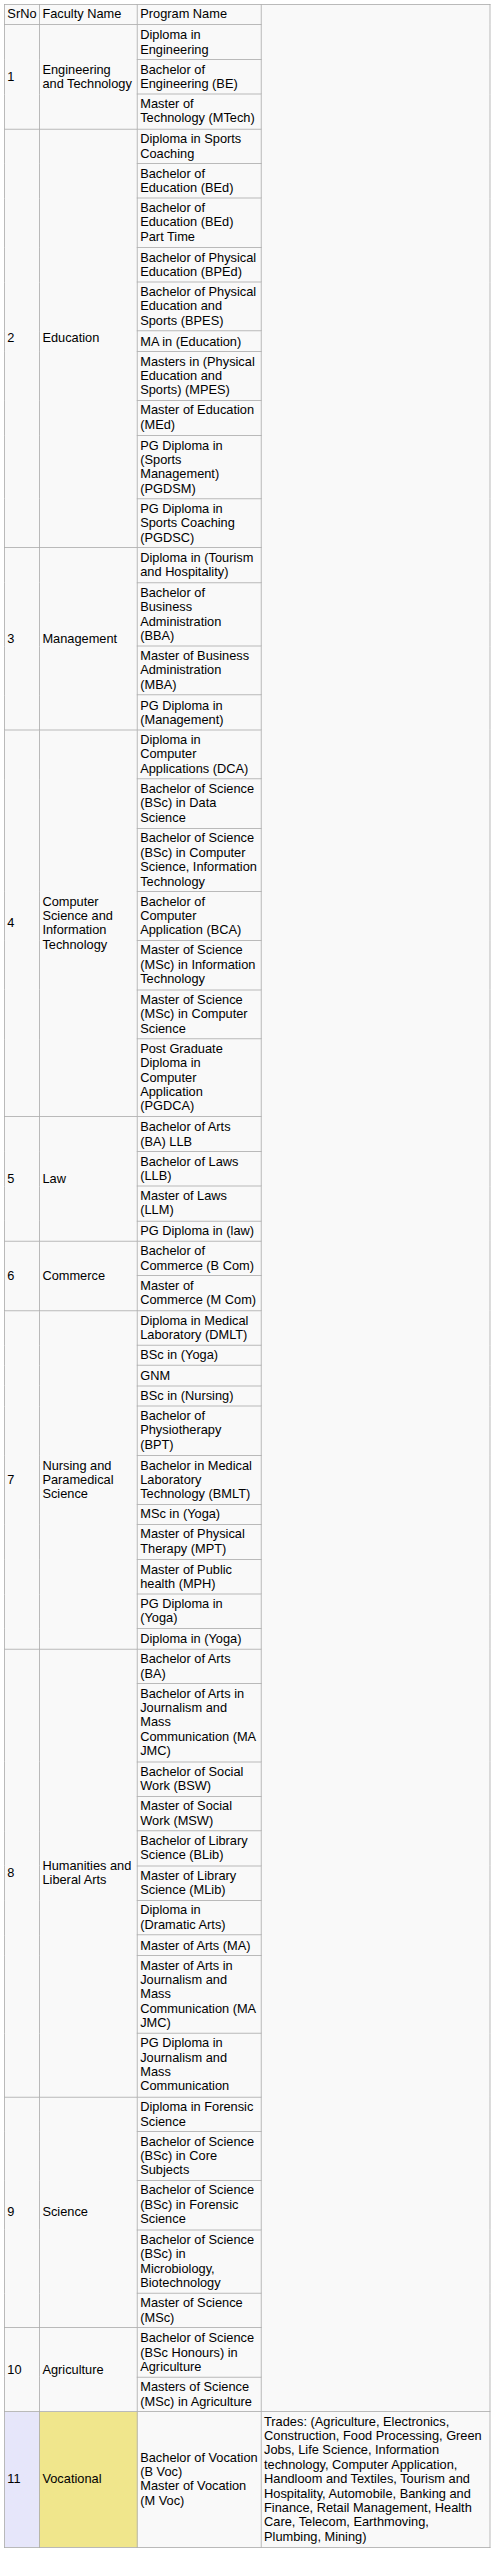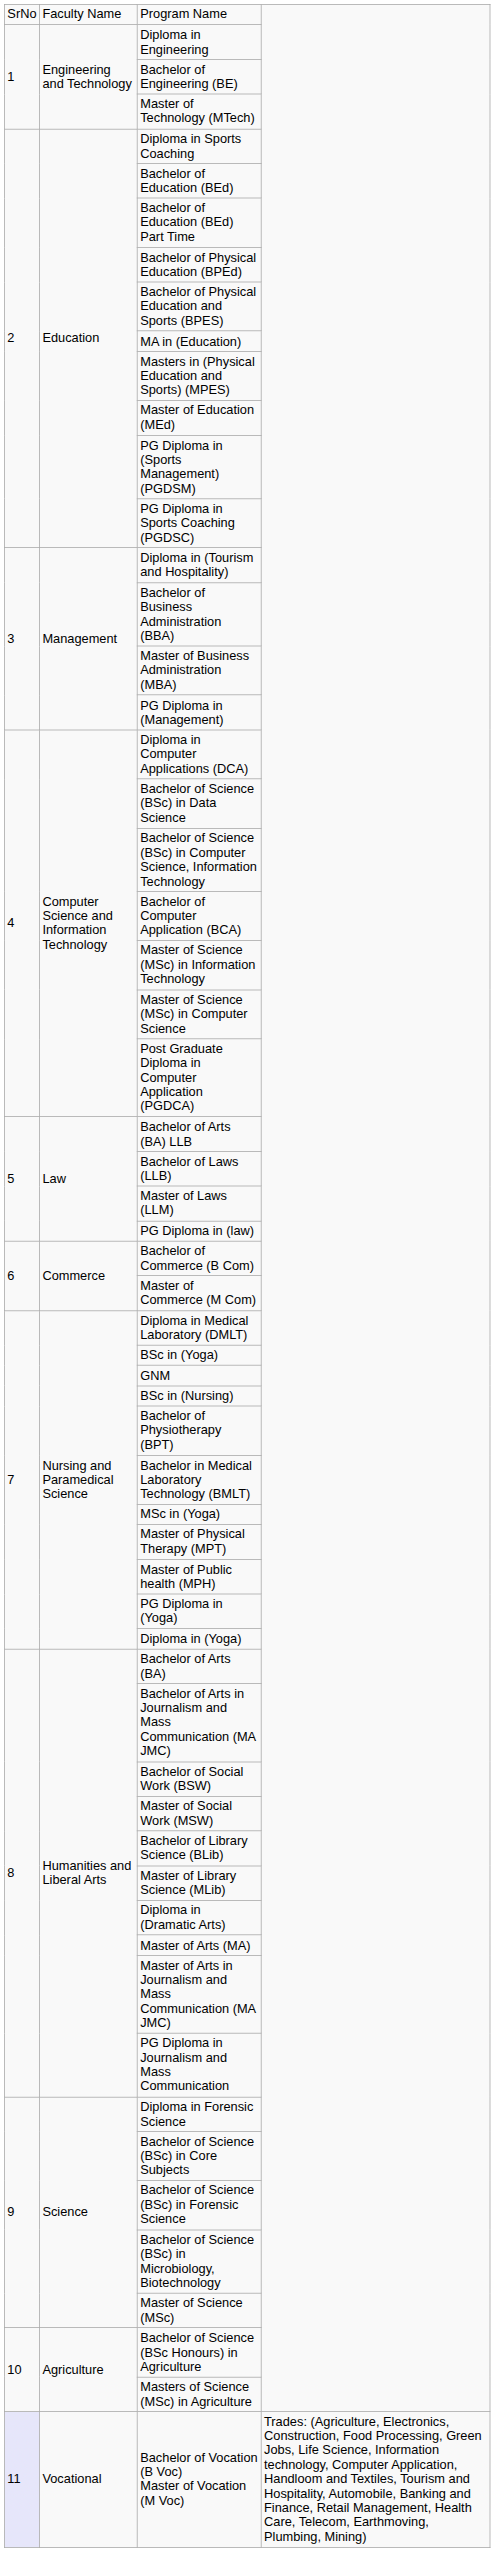(72, 2479) khaki background -> (72, 2479) no background
